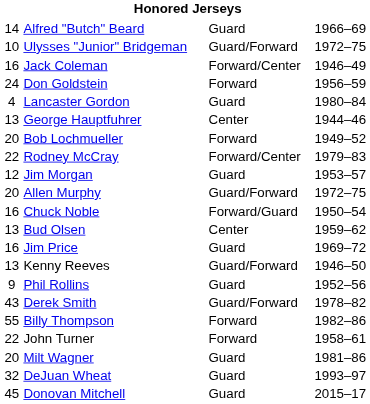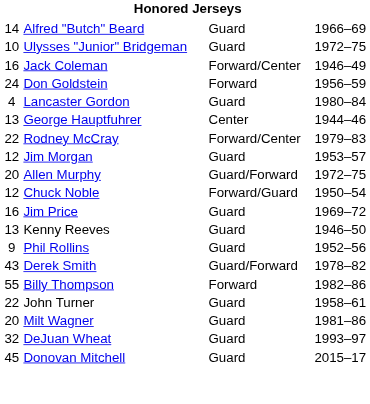(253, 47) Guard/Forward -> (227, 47) Guard
- row: (73, 138)
(12, 211) 16 -> (12, 193) 12
- row: (54, 229)
(253, 266) Guard/Forward -> (227, 229) Guard
(233, 339) Forward -> (227, 302) Guard
